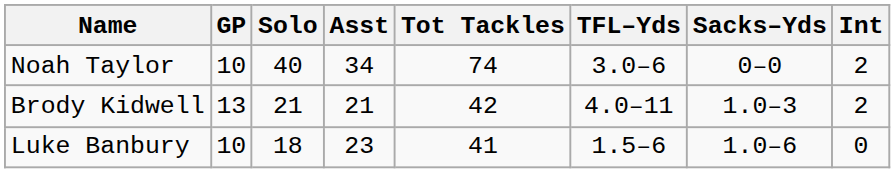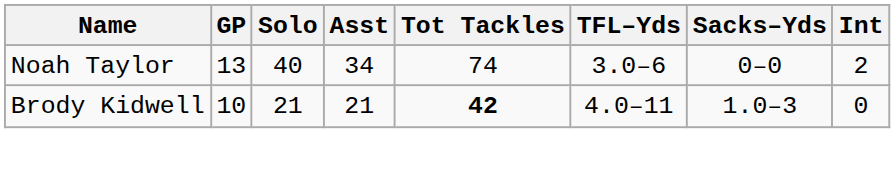(231, 66) 10 -> (231, 66) 13
(231, 106) 13 -> (231, 106) 10
(483, 106) normal -> (483, 106) bold
(861, 106) 2 -> (861, 106) 0
- row: (100, 147)
